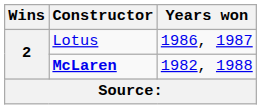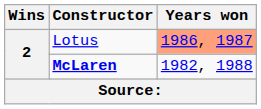(207, 42) no background -> (207, 42) lightsalmon background
